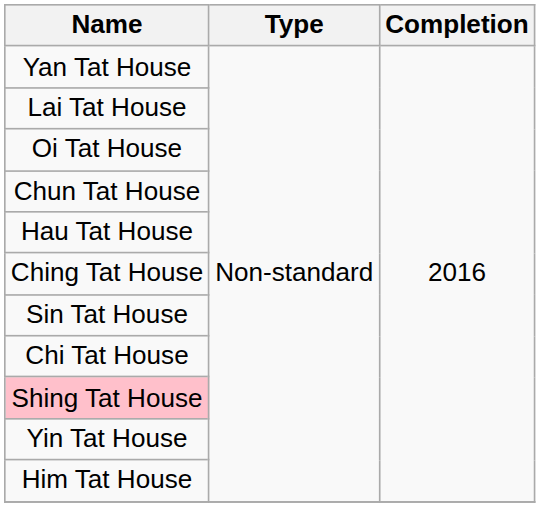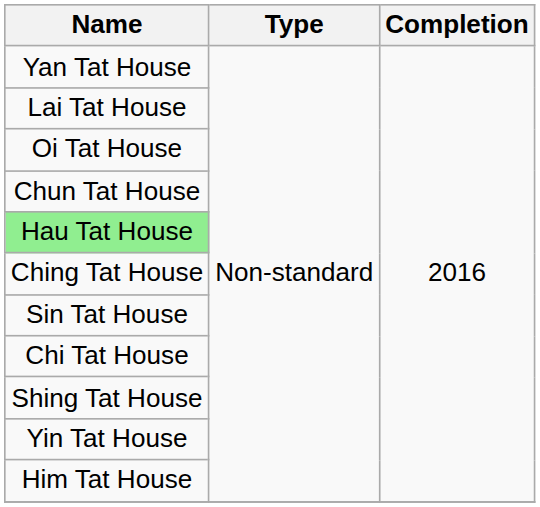(107, 231) no background -> (107, 231) lightgreen background
(107, 397) pink background -> (107, 397) no background
